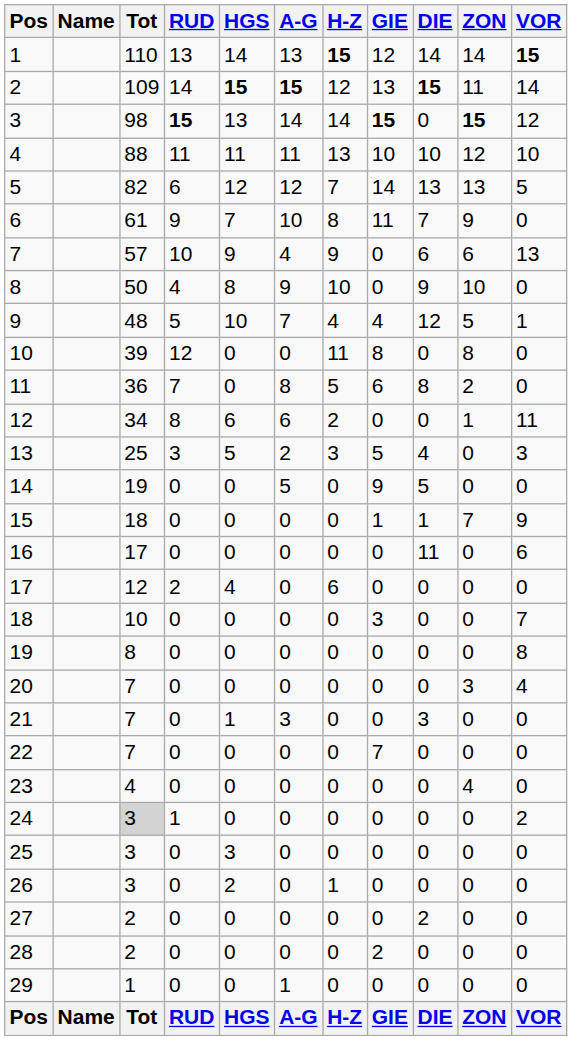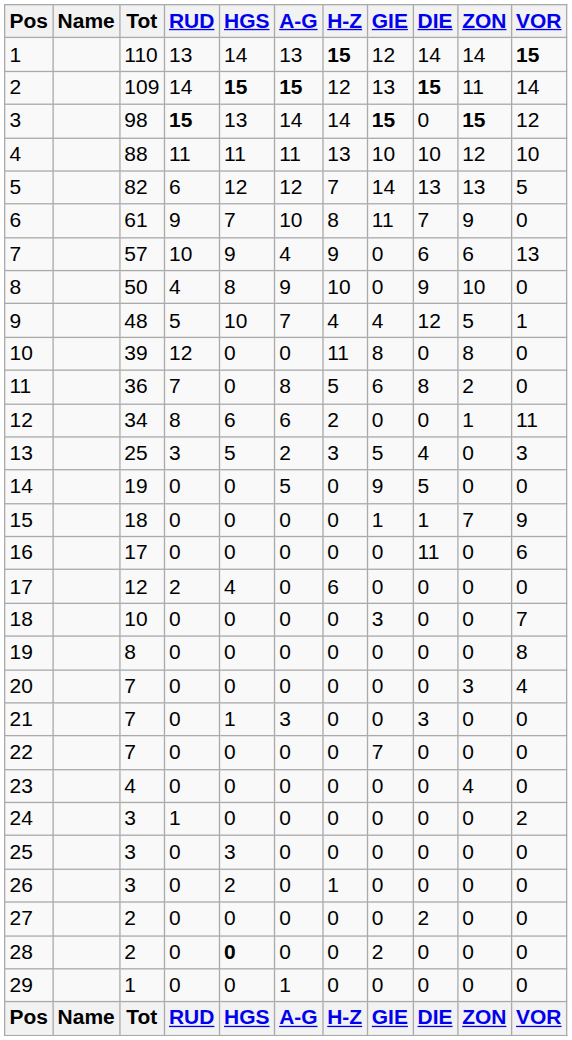(130, 818) lightgrey background -> (130, 818) no background
(230, 951) normal -> (230, 951) bold
